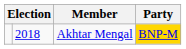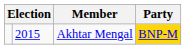(28, 34) 2018 -> (28, 34) 2015
